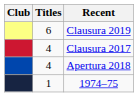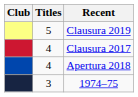(48, 30) 6 -> (48, 30) 5
(48, 83) 1 -> (48, 83) 3
